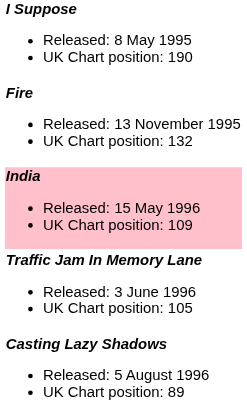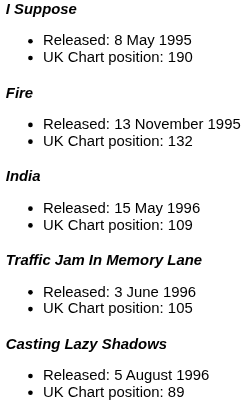(123, 201) pink background -> (123, 201) no background
